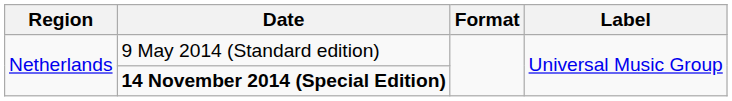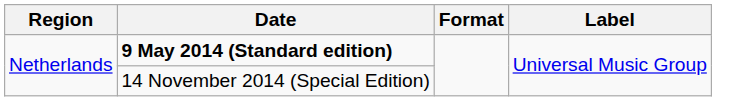(251, 50) normal -> (257, 50) bold
(284, 80) bold -> (276, 80) normal
